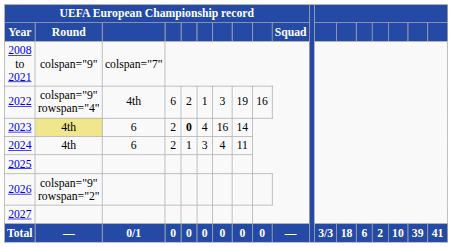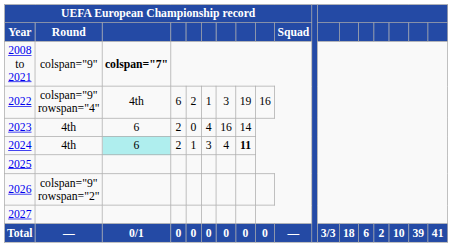(134, 63) normal -> (136, 63) bold
(69, 127) khaki background -> (69, 127) no background
(189, 127) bold -> (194, 127) normal
(134, 145) no background -> (136, 145) paleturquoise background
(242, 145) normal -> (246, 145) bold
